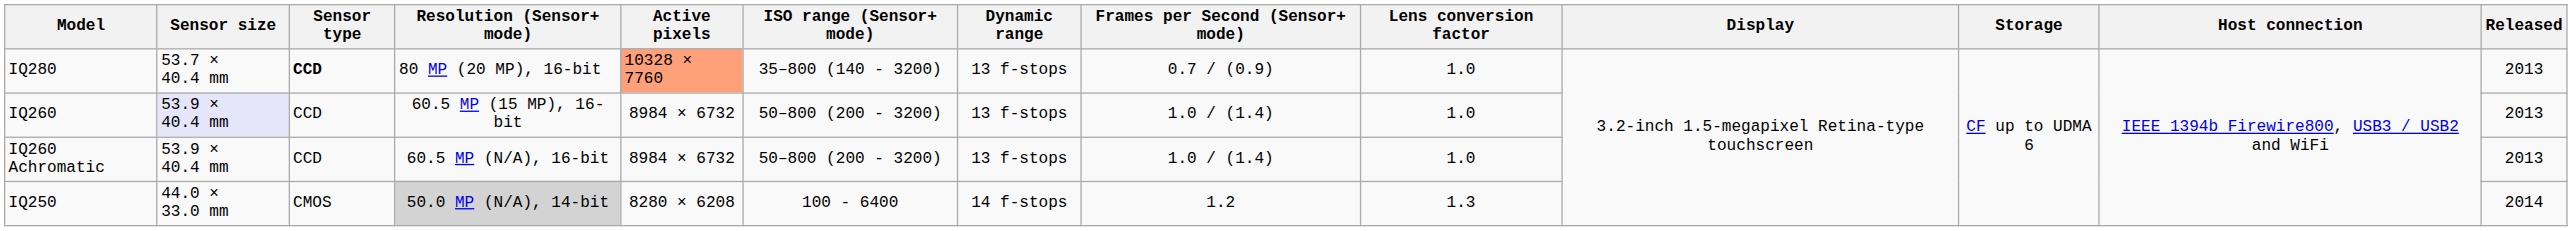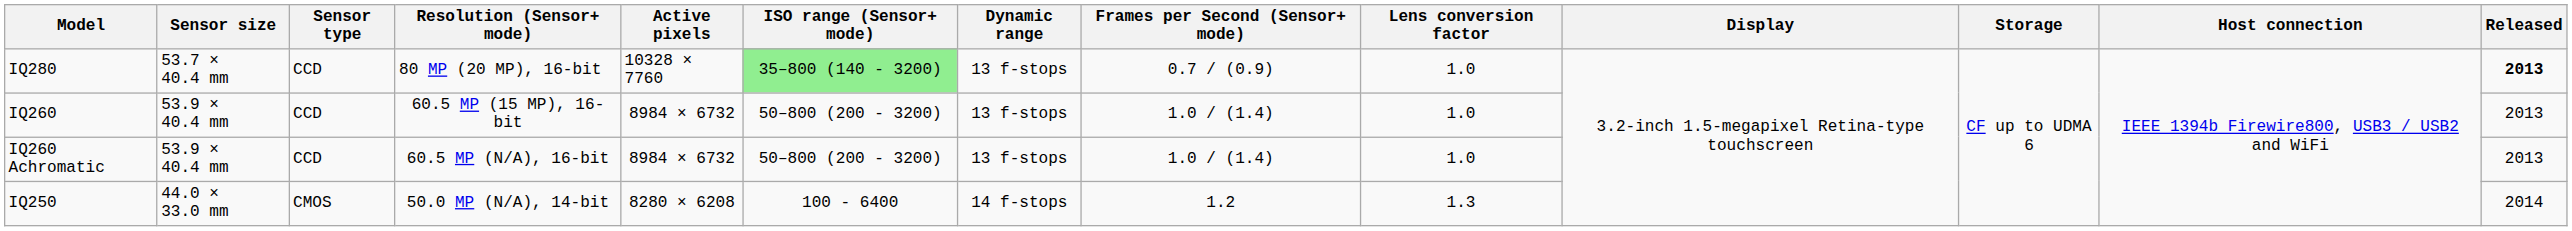(307, 71) bold -> (307, 71) normal
(658, 71) lightsalmon background -> (658, 71) no background
(850, 71) no background -> (850, 71) lightgreen background
(2524, 71) normal -> (2524, 71) bold
(195, 115) lavender background -> (195, 115) no background
(508, 204) lightgrey background -> (508, 204) no background
